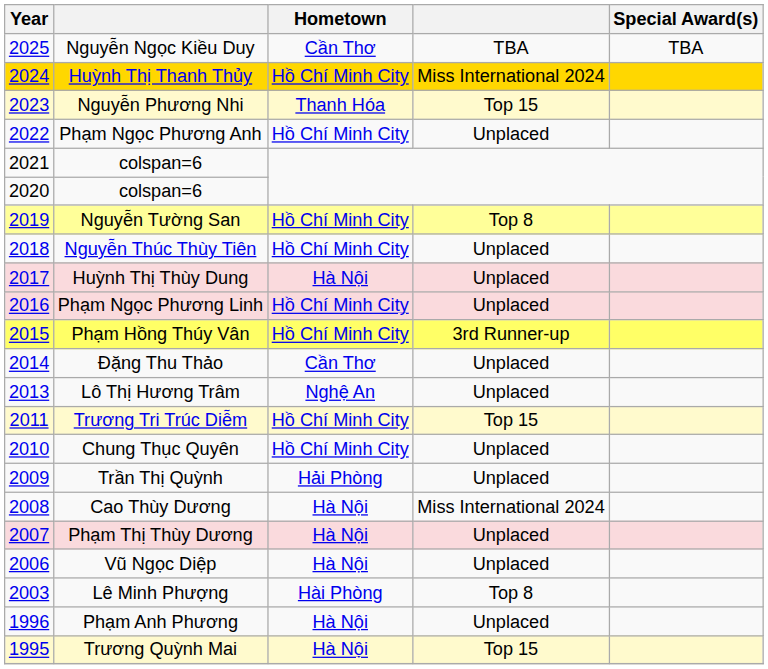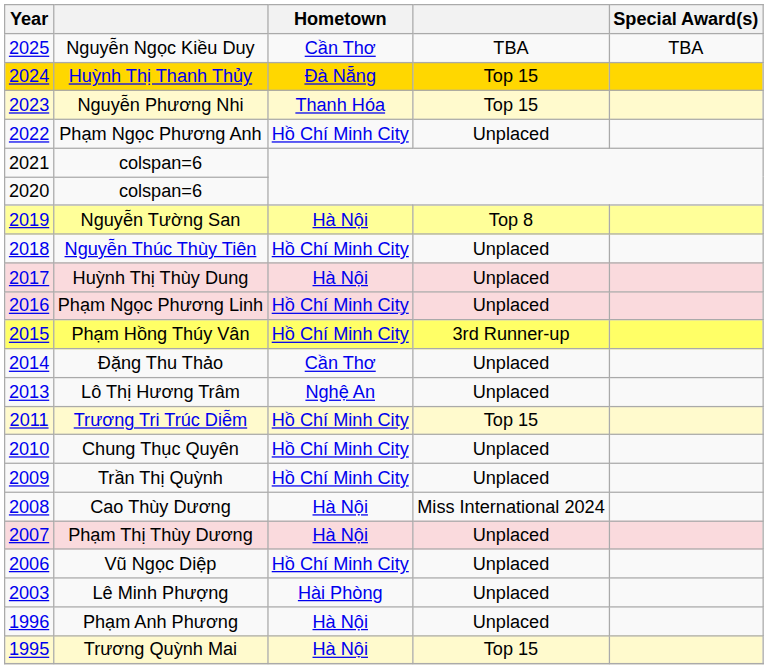(340, 77) Hồ Chí Minh City -> (340, 77) Đà Nẵng
(511, 77) Miss International 2024 -> (511, 77) Top 15
(340, 220) Hồ Chí Minh City -> (340, 220) Hà Nội
(340, 478) Hải Phòng -> (340, 478) Hồ Chí Minh City
(340, 564) Hà Nội -> (340, 564) Hồ Chí Minh City
(511, 593) Top 8 -> (511, 593) Unplaced
